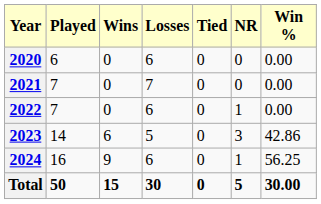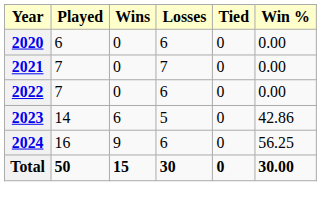- column: (246, 25)
